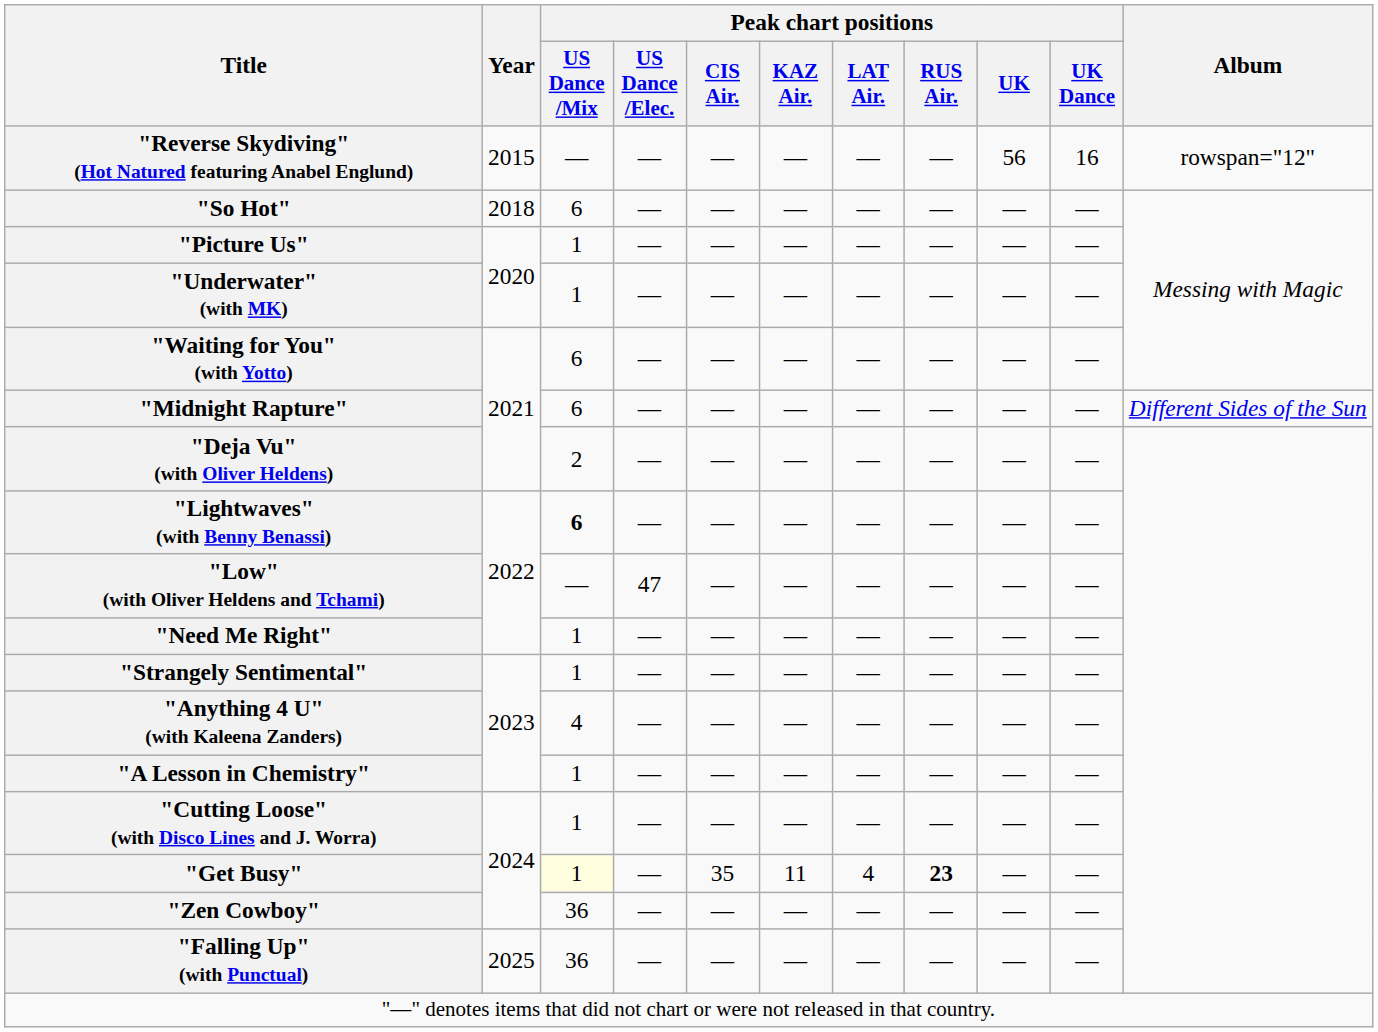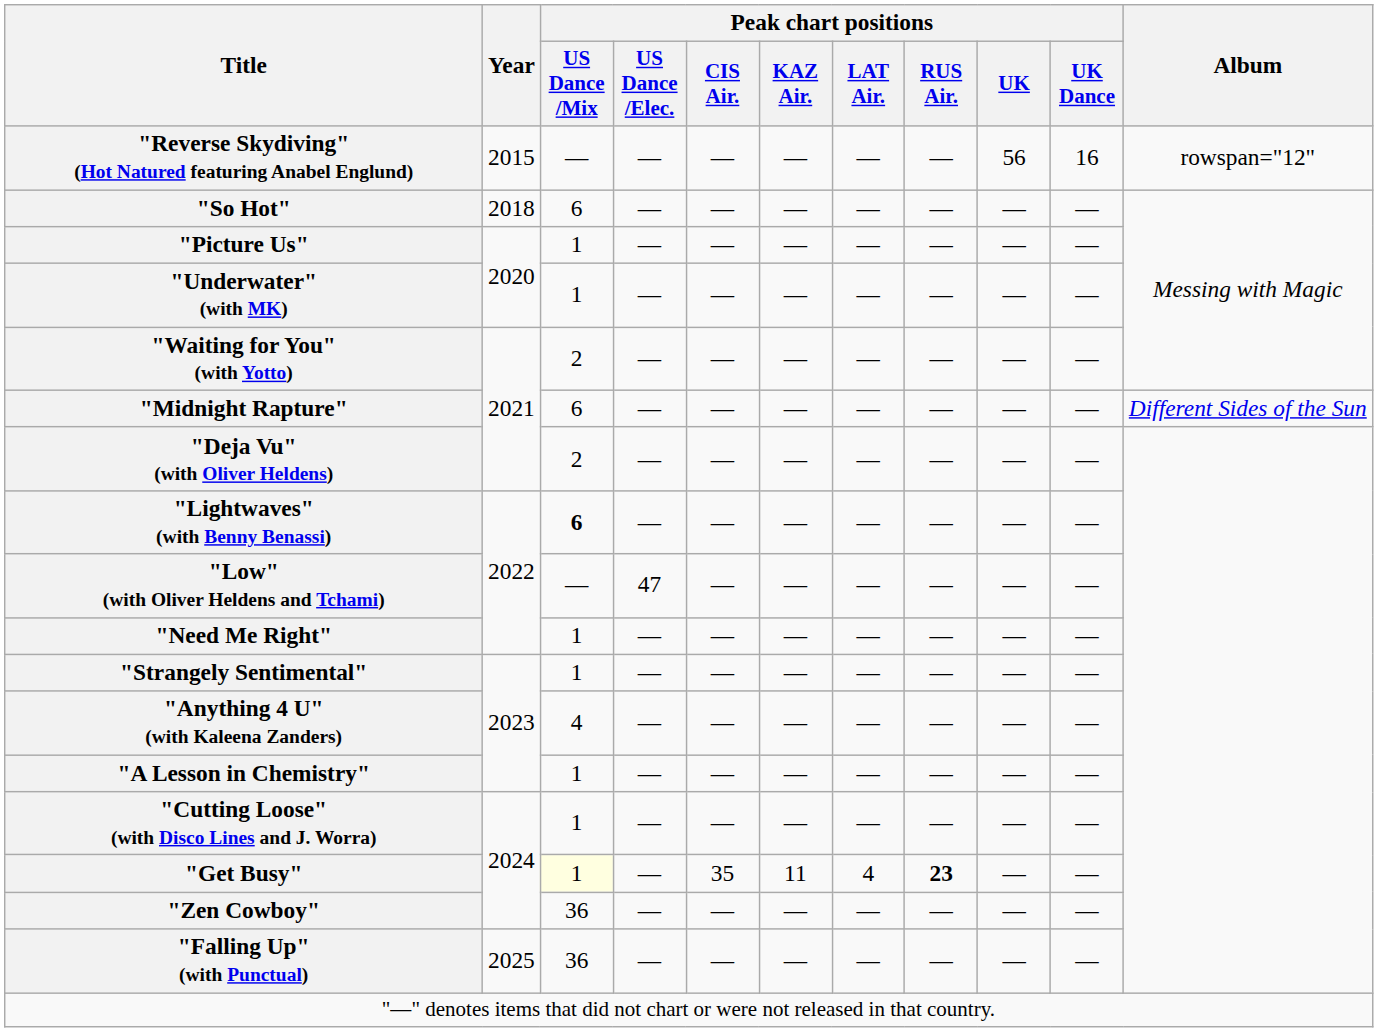(577, 358) 6 -> (577, 358) 2
